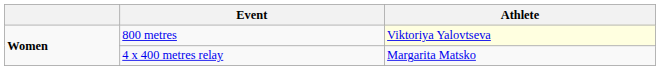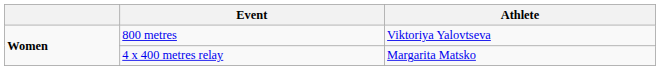(439, 35) lightyellow background -> (439, 35) no background
